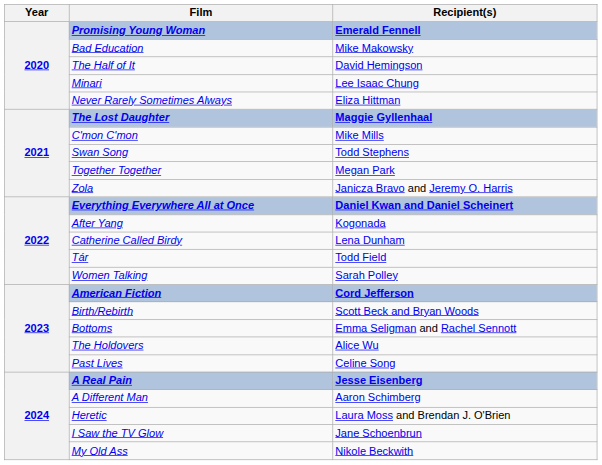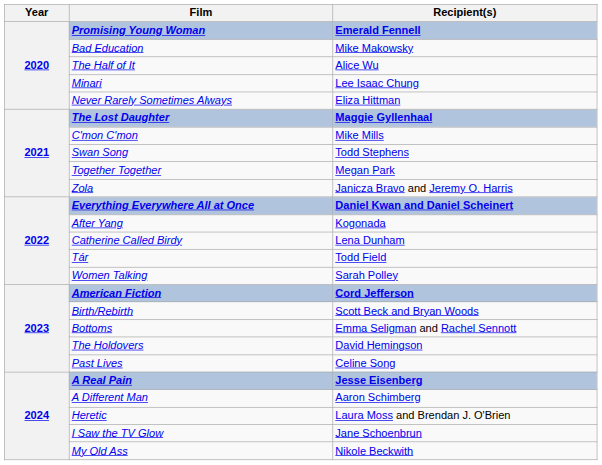(379, 65) David Hemingson -> (357, 65) Alice Wu
(357, 345) Alice Wu -> (379, 345) David Hemingson
